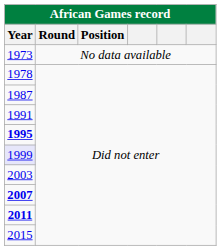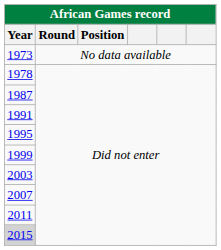(20, 134) bold -> (20, 134) normal
(20, 154) lavender background -> (20, 154) no background
(20, 194) bold -> (20, 194) normal
(20, 214) bold -> (20, 214) normal
(20, 235) no background -> (20, 235) lightgrey background
